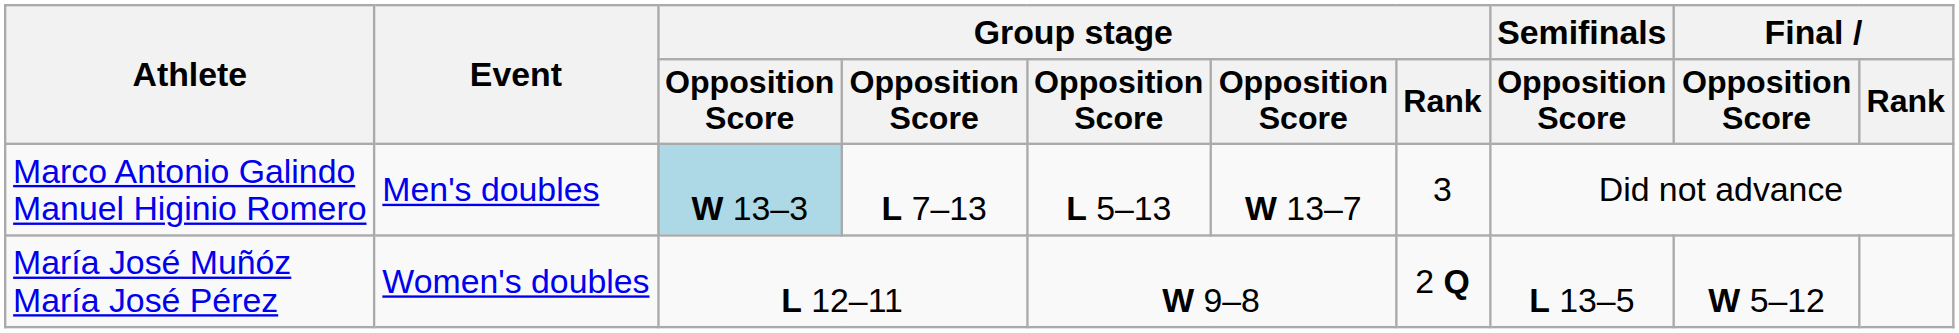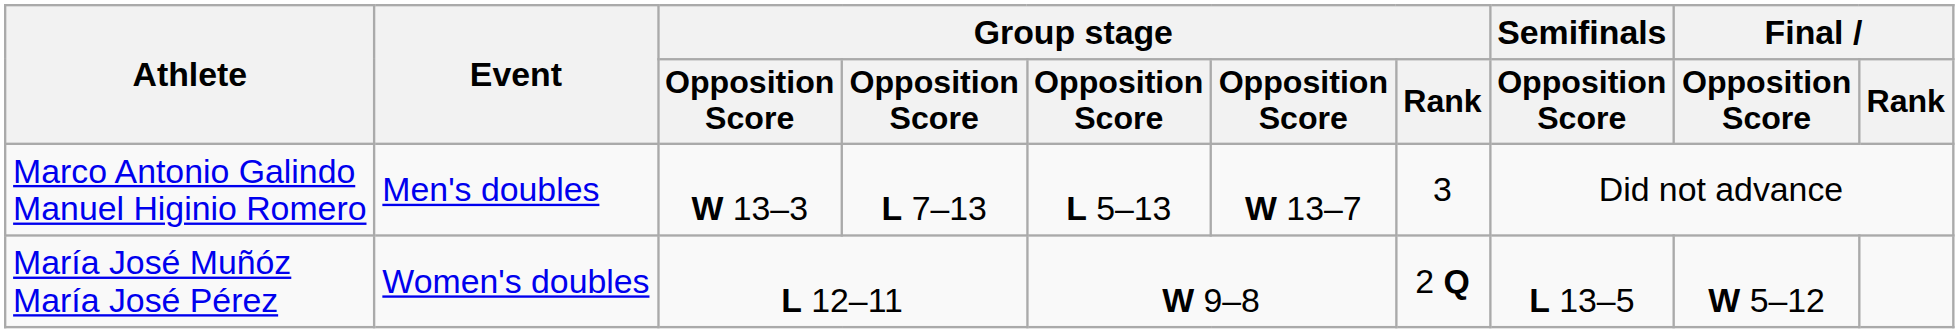(750, 209) lightblue background -> (750, 209) no background
